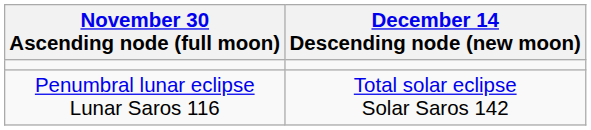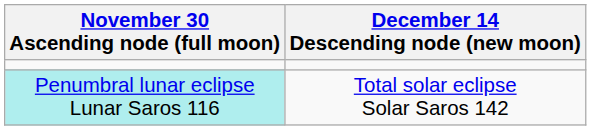(145, 97) no background -> (145, 97) paleturquoise background
